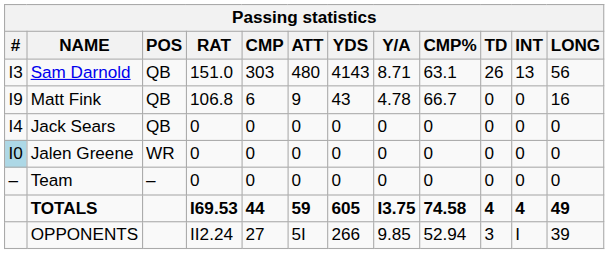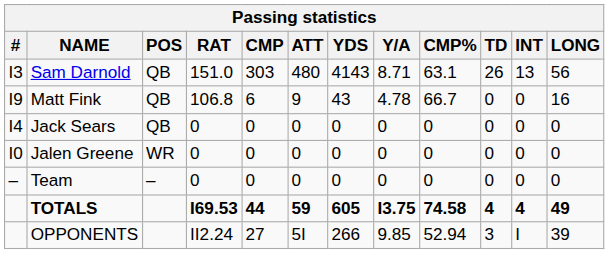(16, 153) lightblue background -> (16, 153) no background
